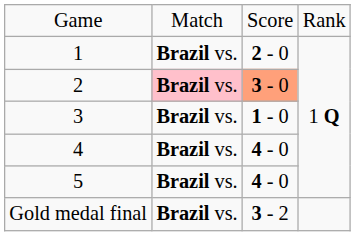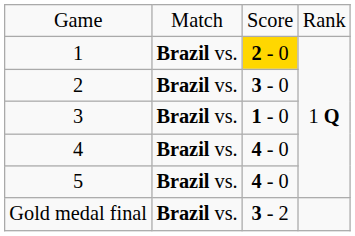(270, 52) no background -> (270, 52) gold background
(197, 85) pink background -> (197, 85) no background
(270, 85) lightsalmon background -> (270, 85) no background
